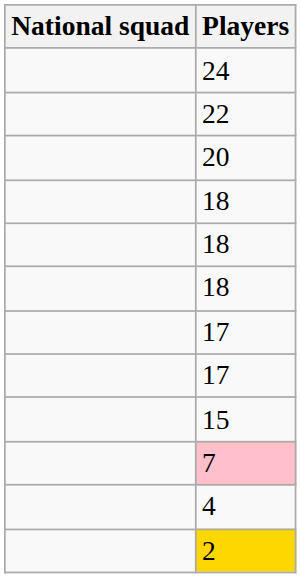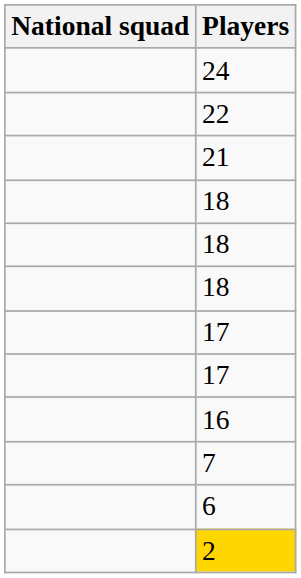(216, 157) 20 -> (216, 157) 21
(216, 419) 15 -> (216, 419) 16
(209, 462) pink background -> (209, 462) no background
(209, 506) 4 -> (209, 506) 6
